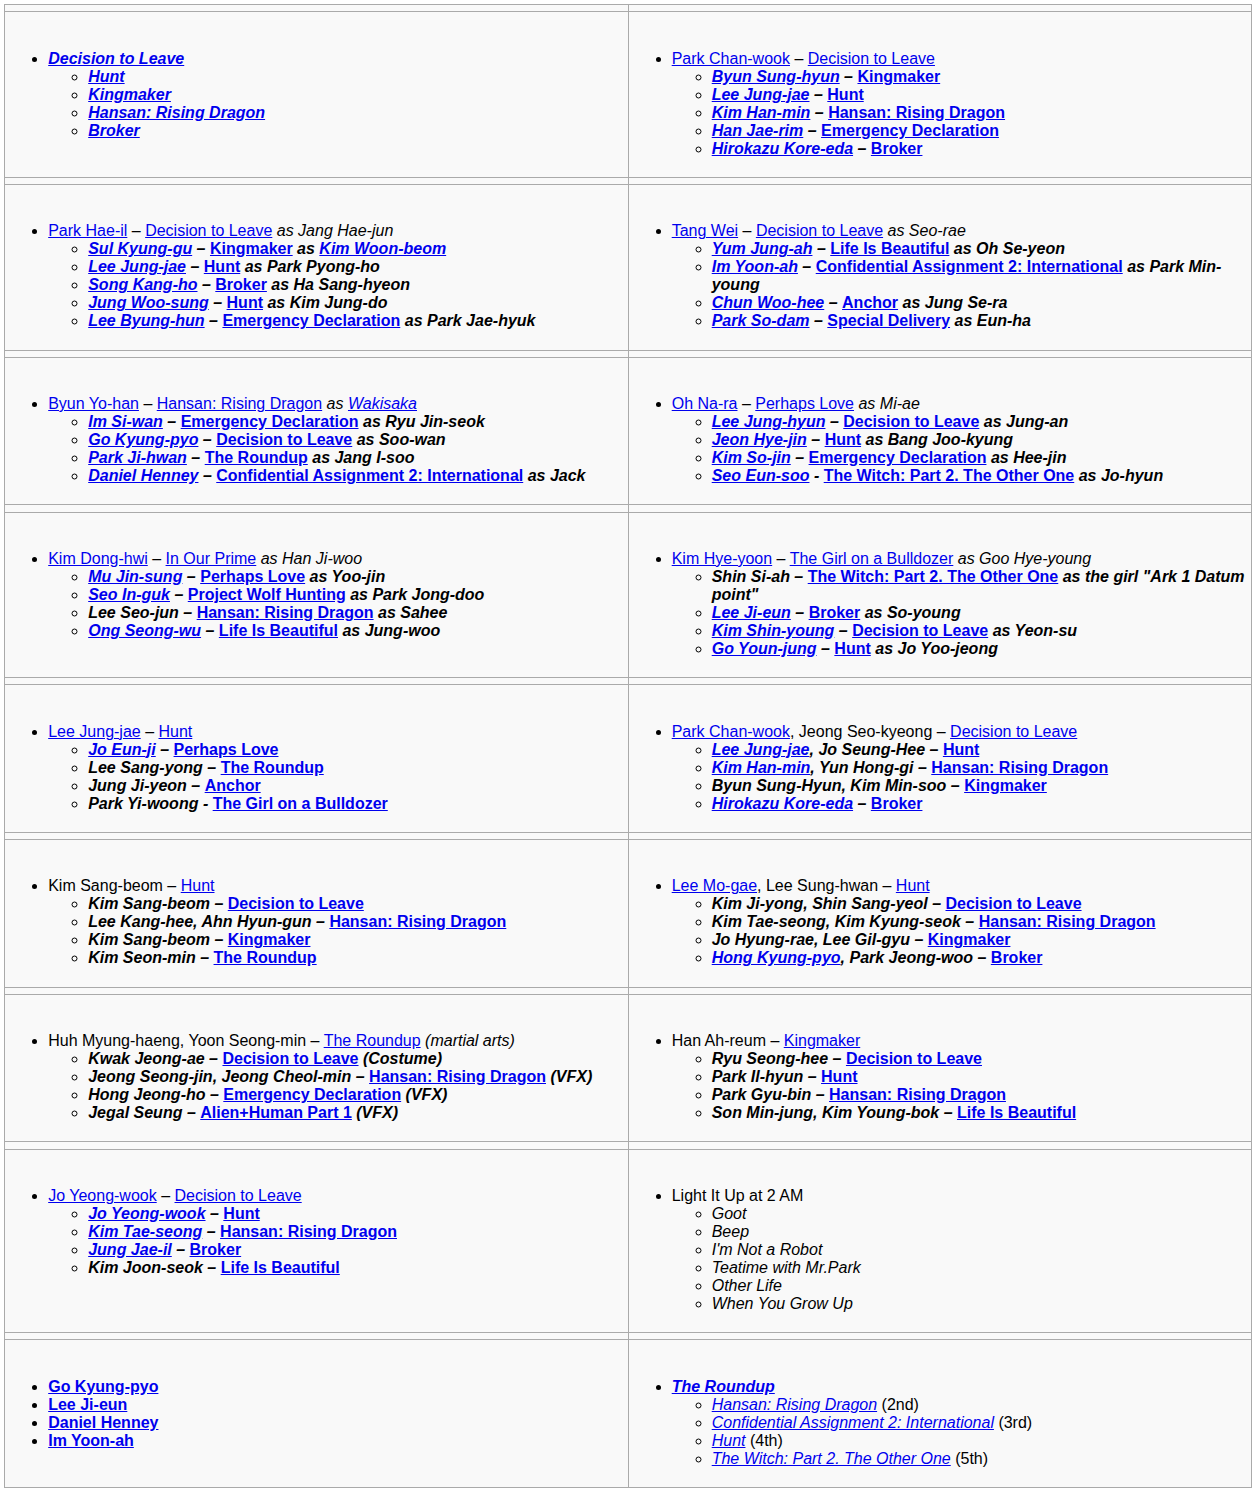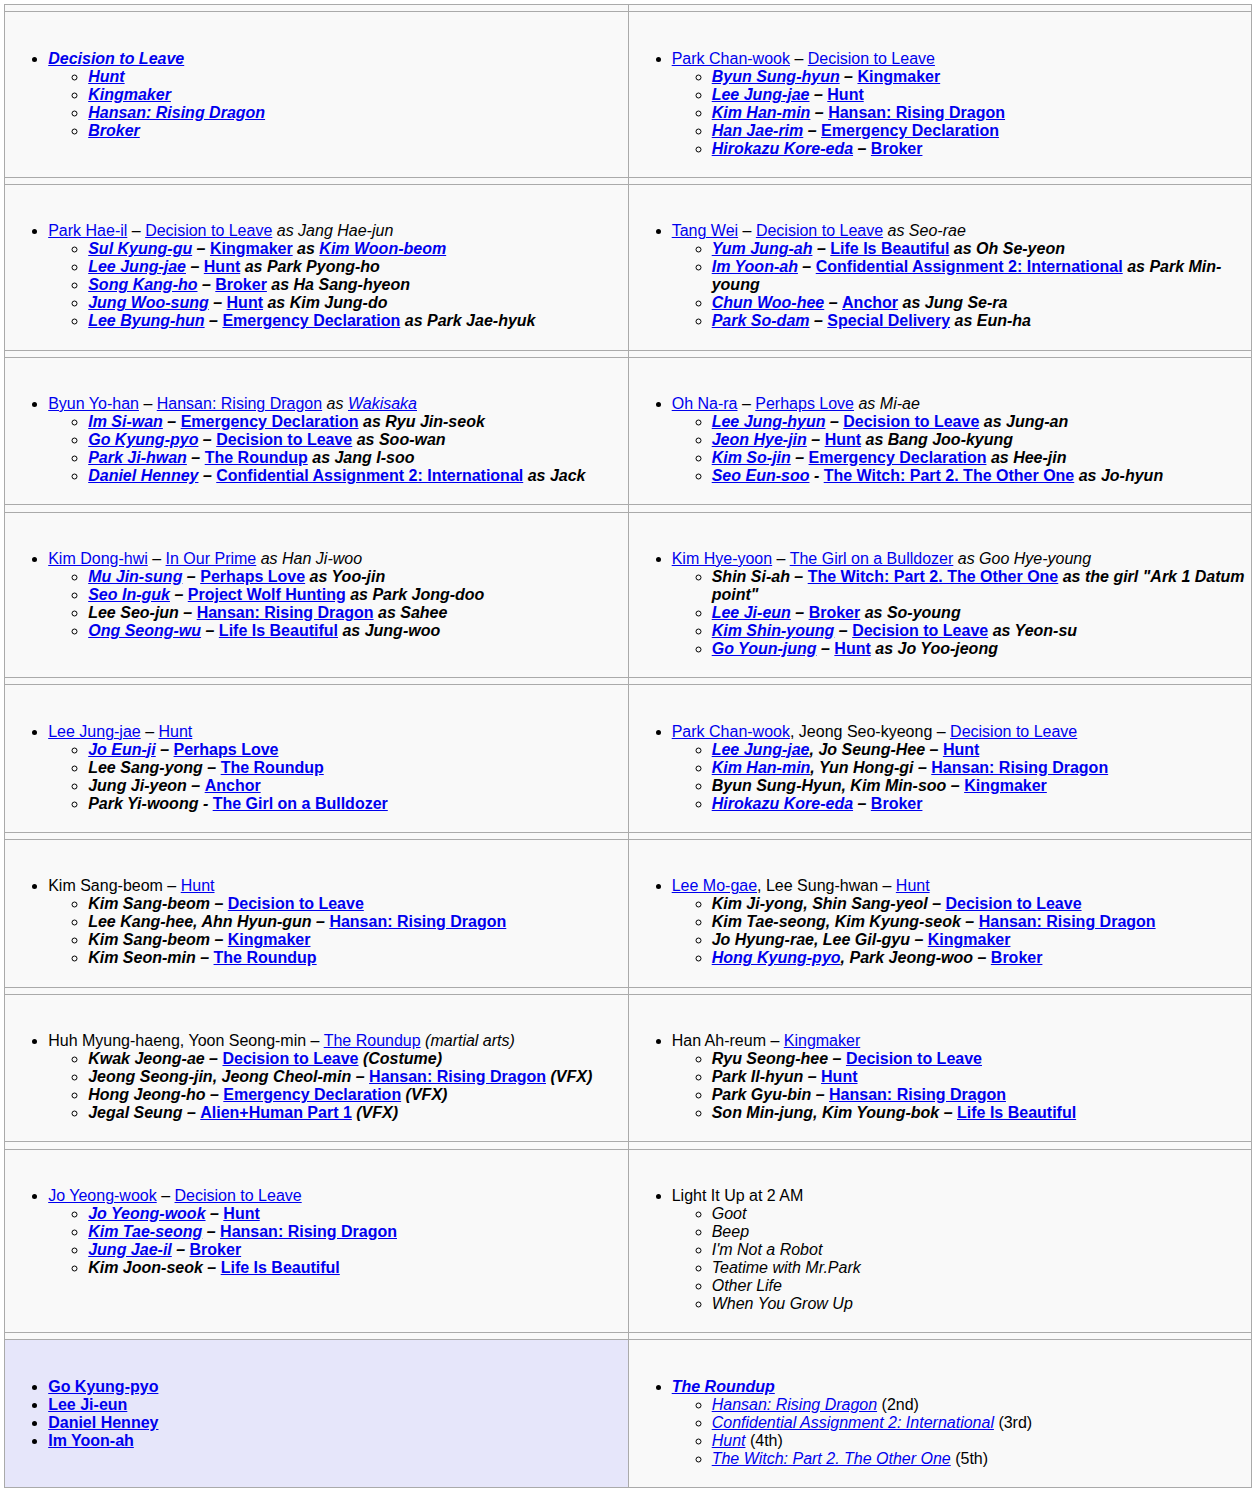(316, 1414) no background -> (316, 1414) lavender background
